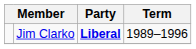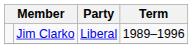(100, 33) bold -> (99, 33) normal
